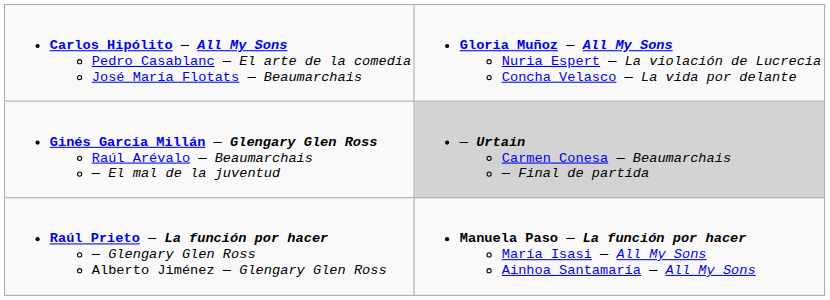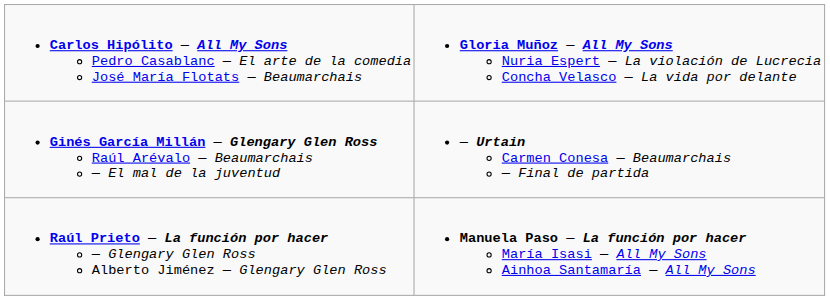(619, 158) lightgrey background -> (619, 158) no background
